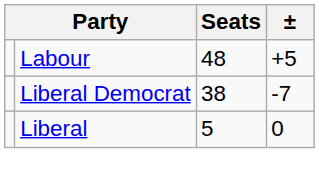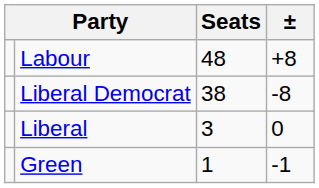(284, 57) +5 -> (284, 57) +8
(281, 93) -7 -> (281, 93) -8
(207, 128) 5 -> (207, 128) 3
+ row: (51, 164)
